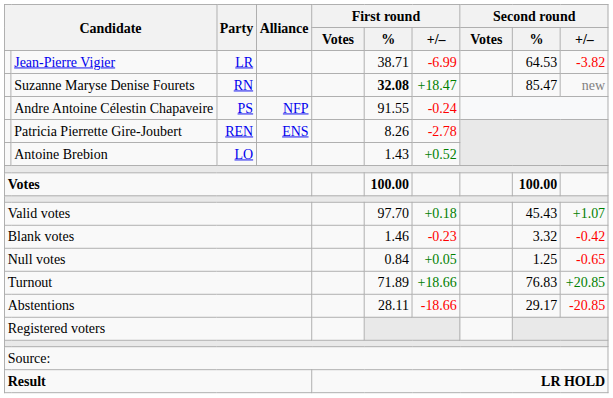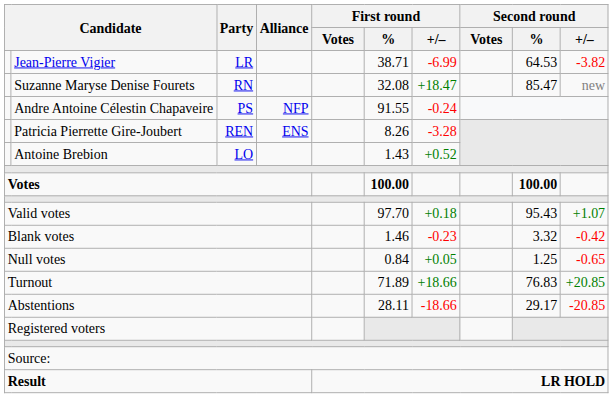(393, 85) bold -> (393, 85) normal
(442, 131) -2.78 -> (442, 131) -3.28
(542, 213) 45.43 -> (542, 213) 95.43
